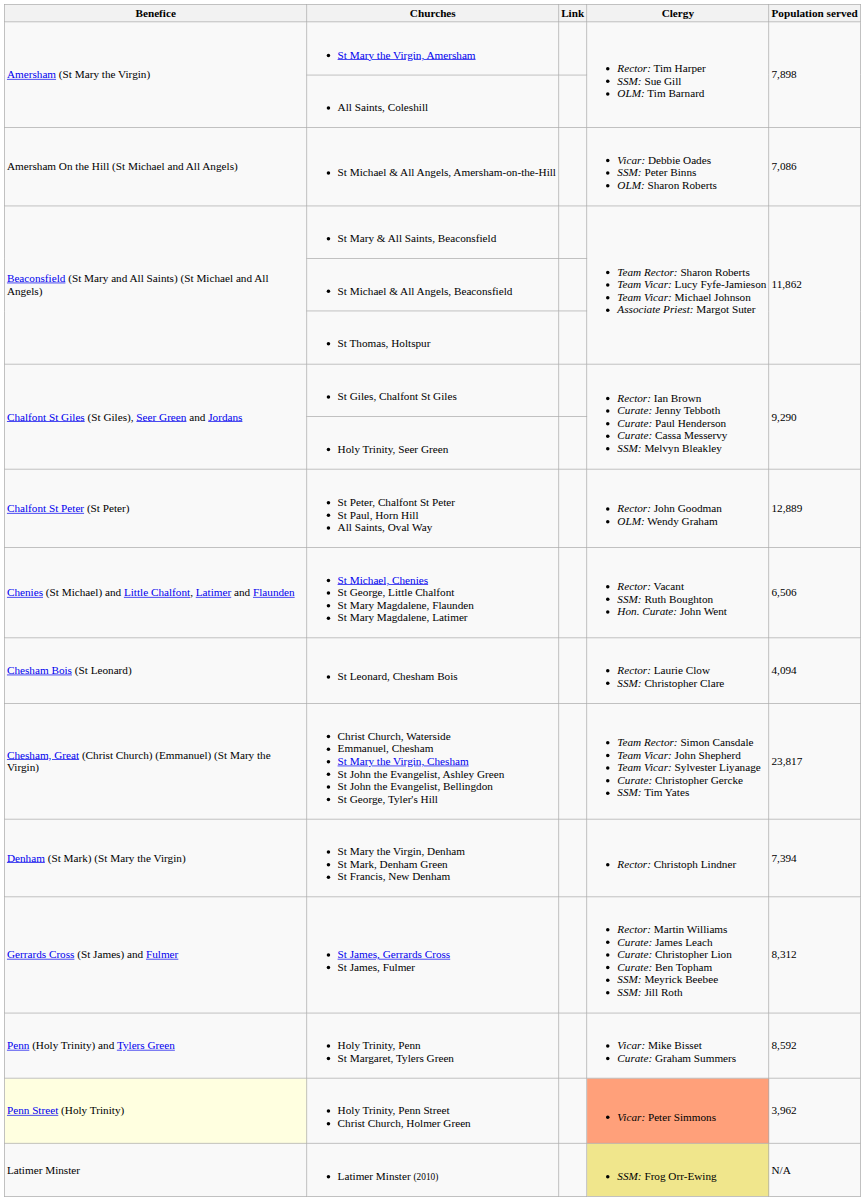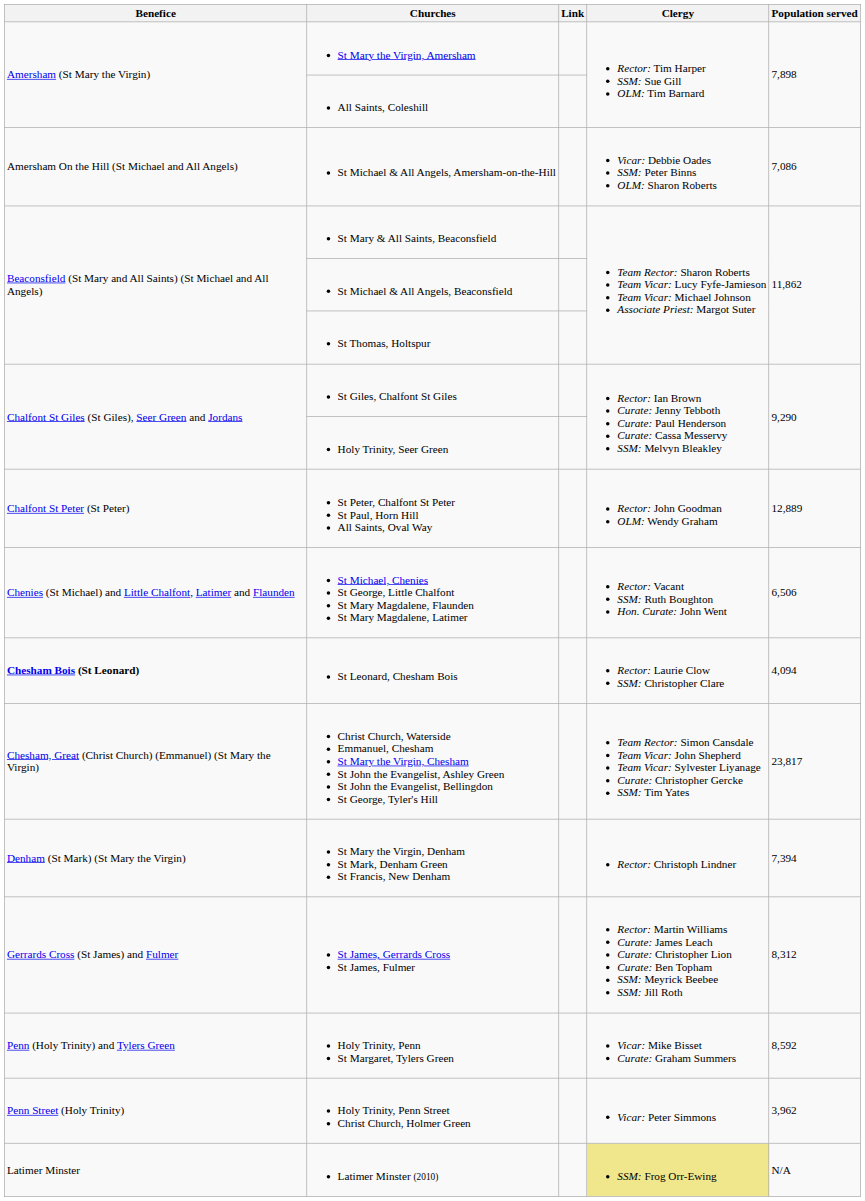(69, 670) normal -> (73, 670) bold
(66, 1110) lightyellow background -> (66, 1110) no background
(678, 1117) lightsalmon background -> (678, 1117) no background
